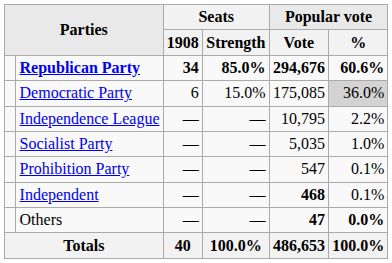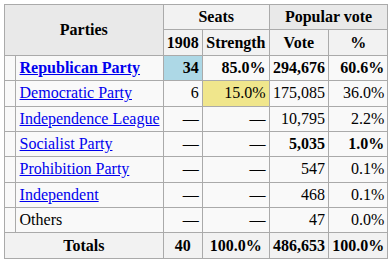(191, 67) no background -> (191, 67) lightblue background
(245, 93) no background -> (245, 93) khaki background
(364, 93) lightgrey background -> (364, 93) no background
(307, 144) normal -> (307, 144) bold
(368, 144) normal -> (366, 144) bold
(313, 194) bold -> (313, 194) normal
(317, 220) bold -> (317, 220) normal
(366, 220) bold -> (368, 220) normal
